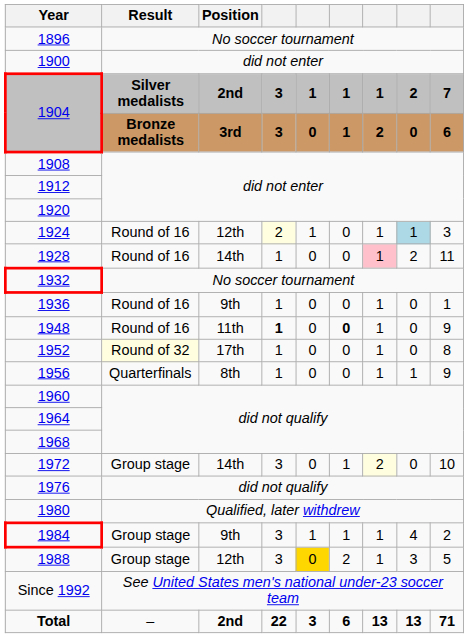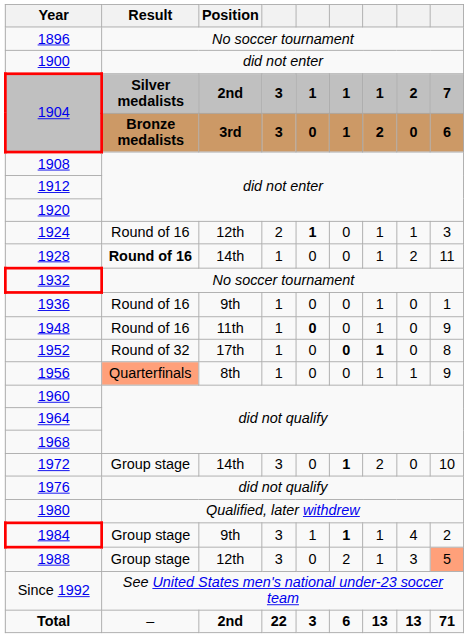(279, 232) lightyellow background -> (279, 232) no background
(313, 232) normal -> (313, 232) bold
(413, 232) lightblue background -> (413, 232) no background
(150, 256) normal -> (150, 256) bold
(380, 256) pink background -> (380, 256) no background
(279, 327) bold -> (279, 327) normal
(313, 327) normal -> (313, 327) bold
(346, 327) bold -> (346, 327) normal
(150, 350) lightyellow background -> (150, 350) no background
(346, 350) normal -> (346, 350) bold
(380, 350) normal -> (380, 350) bold
(150, 373) no background -> (150, 373) lightsalmon background
(346, 464) normal -> (346, 464) bold
(380, 464) lightyellow background -> (380, 464) no background
(346, 535) normal -> (346, 535) bold
(313, 559) gold background -> (313, 559) no background
(447, 559) no background -> (447, 559) lightsalmon background
